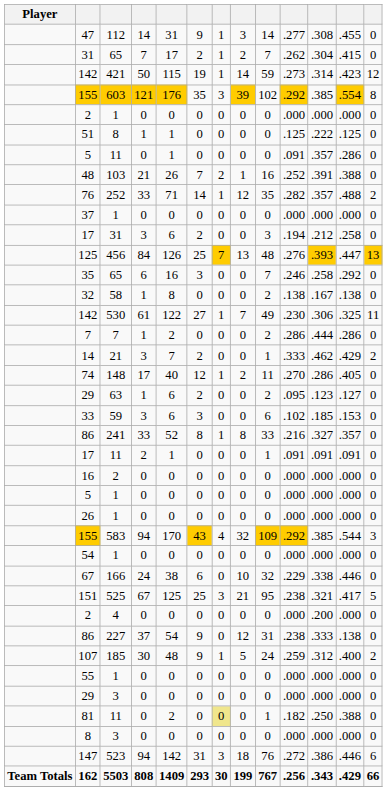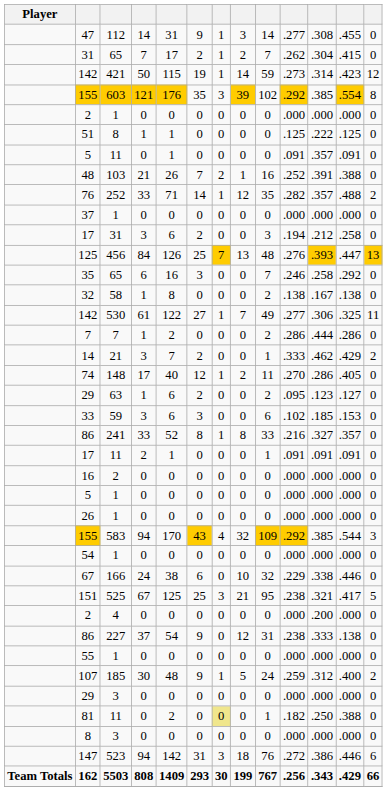(350, 154) .286 -> (350, 154) .091
(294, 315) .230 -> (294, 315) .277
rows swapped: (88, 676) <-> (88, 656)
